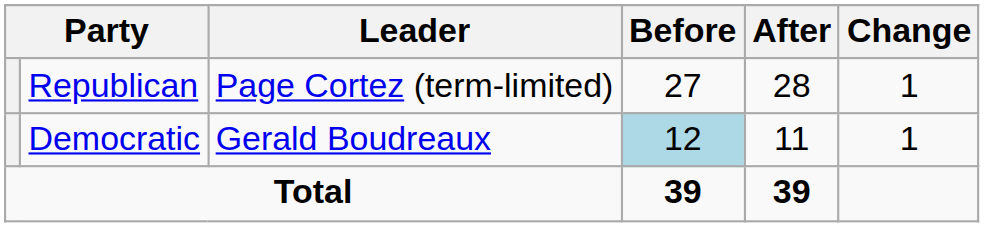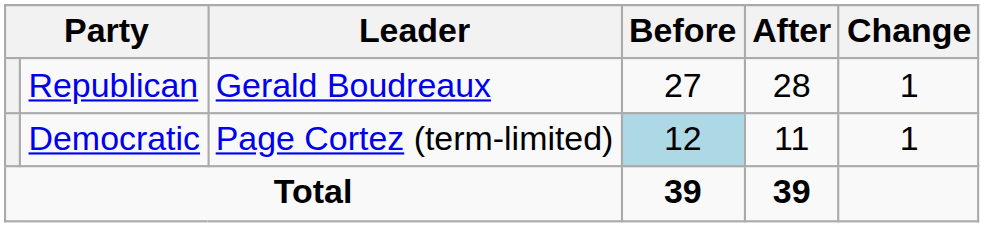(415, 85) Page Cortez (term-limited) -> (353, 85) Gerald Boudreaux
(353, 138) Gerald Boudreaux -> (415, 138) Page Cortez (term-limited)
